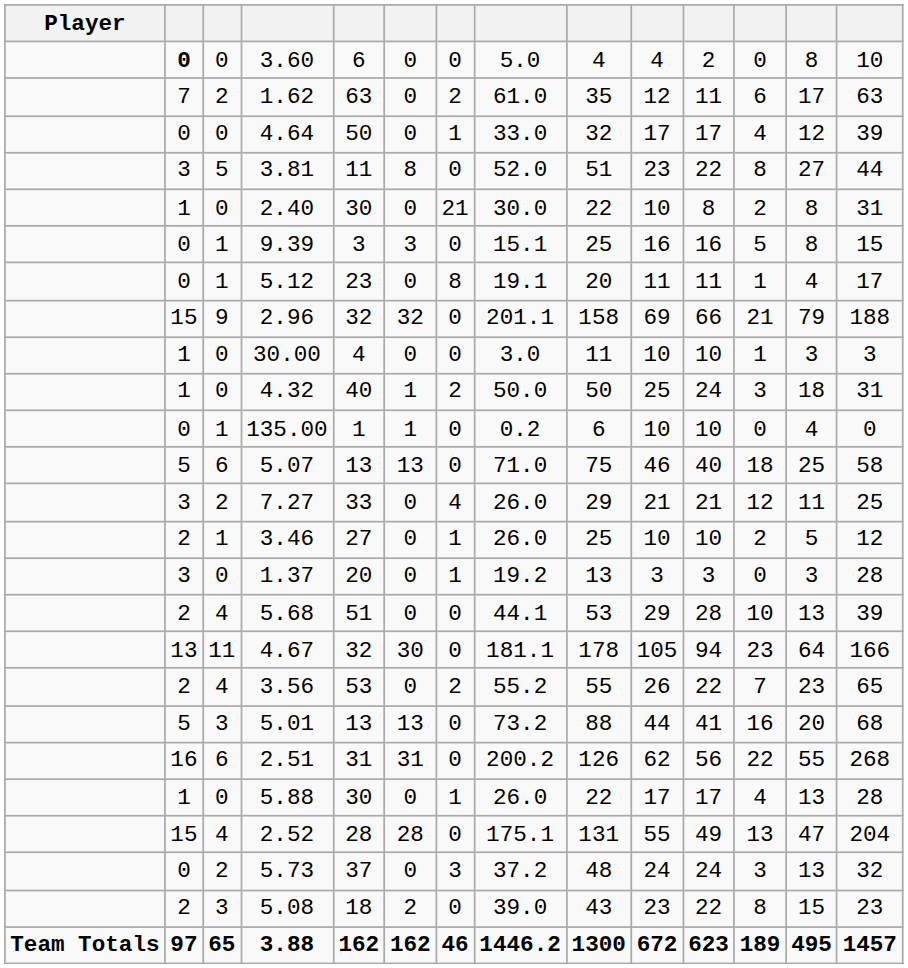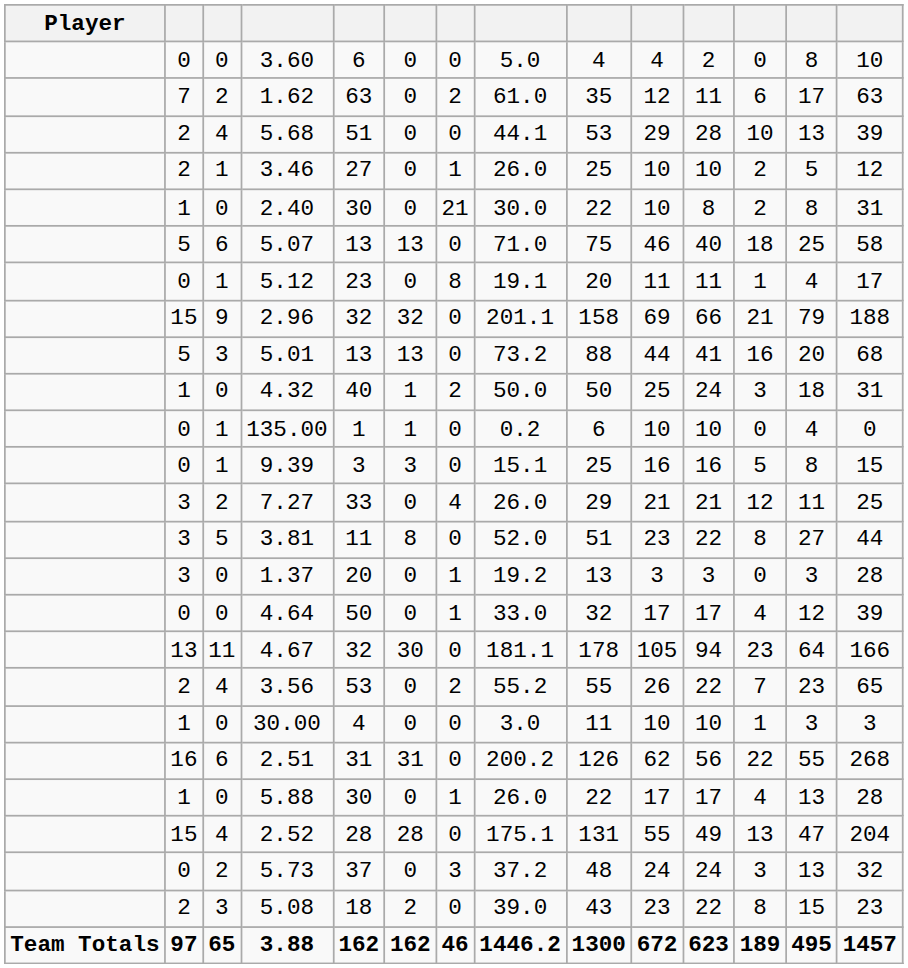(184, 60) bold -> (184, 60) normal
rows swapped: (287, 613) <-> (287, 134)
rows swapped: (287, 171) <-> (287, 539)
rows swapped: (287, 245) <-> (287, 466)
rows swapped: (287, 355) <-> (287, 724)
